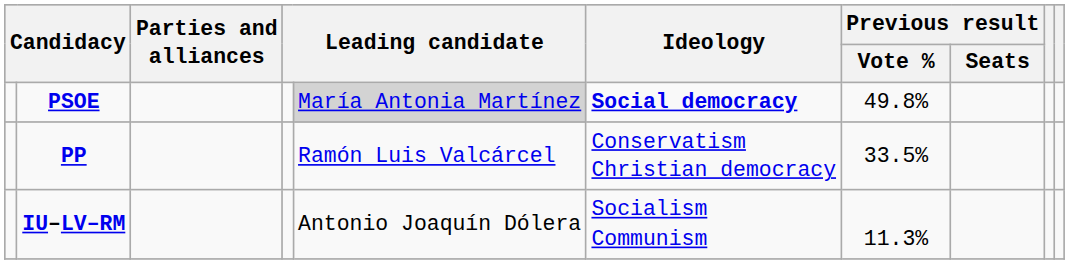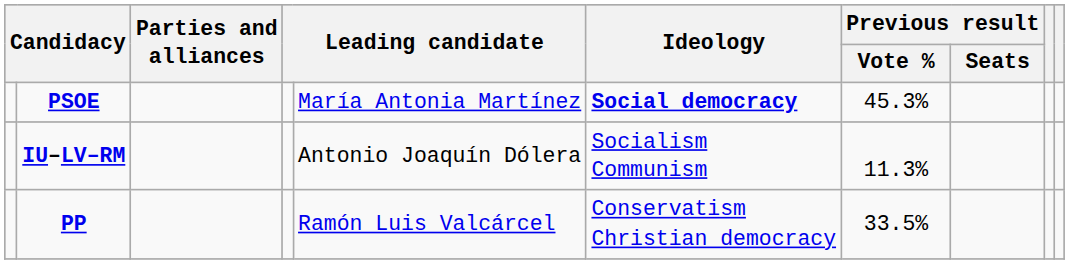(440, 102) lightgrey background -> (440, 102) no background
(896, 102) 49.8% -> (896, 102) 45.3%
rows swapped: (74, 156) <-> (74, 224)
